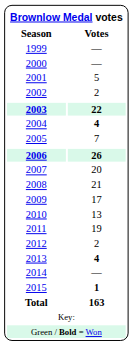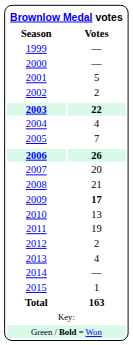(97, 124) bold -> (97, 124) normal
(97, 199) normal -> (97, 199) bold
(97, 258) bold -> (97, 258) normal
(97, 288) bold -> (97, 288) normal
